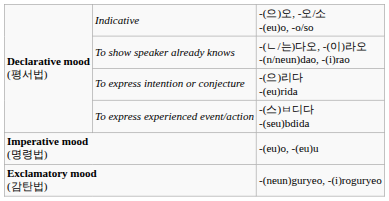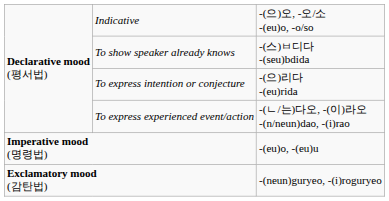(313, 52) -(ㄴ/는)다오, -(이)라오 -(n/neun)dao, -(i)rao -> (287, 52) -(스)ㅂ디다 -(seu)bdida
(287, 116) -(스)ㅂ디다 -(seu)bdida -> (313, 116) -(ㄴ/는)다오, -(이)라오 -(n/neun)dao, -(i)rao
